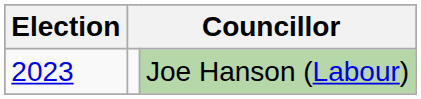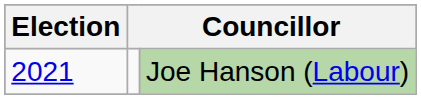(42, 71) 2023 -> (42, 71) 2021
